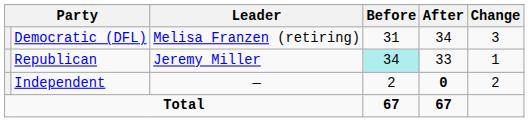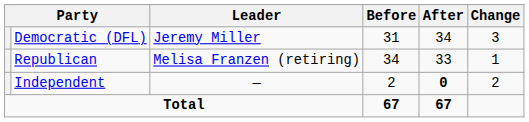(257, 38) Melisa Franzen (retiring) -> (207, 38) Jeremy Miller
(207, 61) Jeremy Miller -> (257, 61) Melisa Franzen (retiring)
(391, 61) paleturquoise background -> (391, 61) no background
